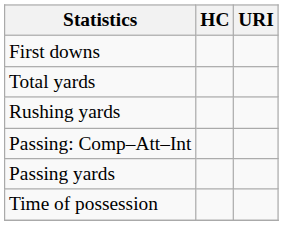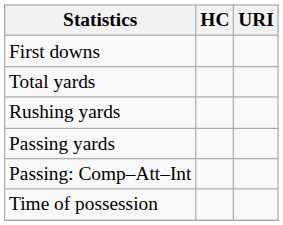rows swapped: (62, 173) <-> (100, 143)
